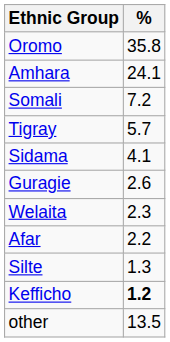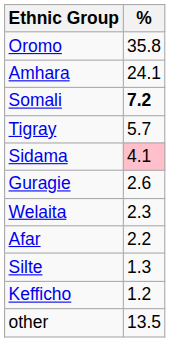(139, 101) normal -> (139, 101) bold
(139, 156) no background -> (139, 156) pink background
(139, 294) bold -> (139, 294) normal
